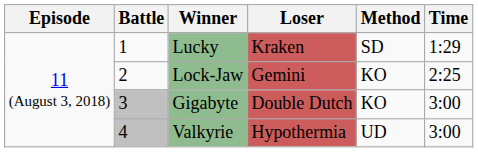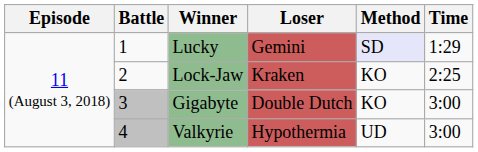(278, 47) Kraken -> (278, 47) Gemini
(372, 47) no background -> (372, 47) lavender background
(278, 75) Gemini -> (278, 75) Kraken
